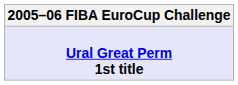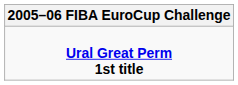(119, 61) lavender background -> (119, 61) no background
